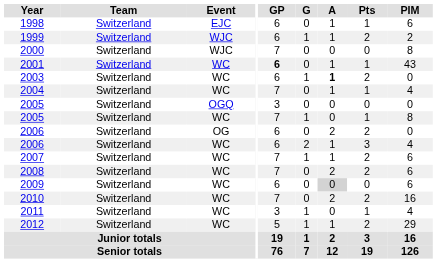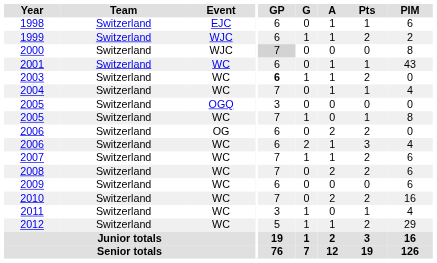(277, 51) no background -> (277, 51) lightgrey background
(277, 64) bold -> (277, 64) normal
(277, 77) normal -> (277, 77) bold
(332, 77) bold -> (332, 77) normal
(332, 185) lightgrey background -> (332, 185) no background
